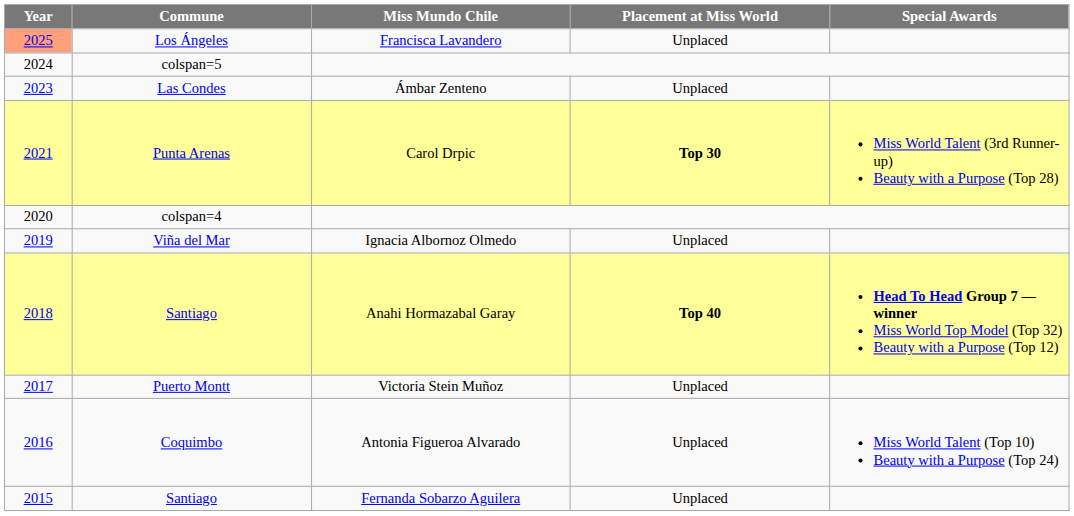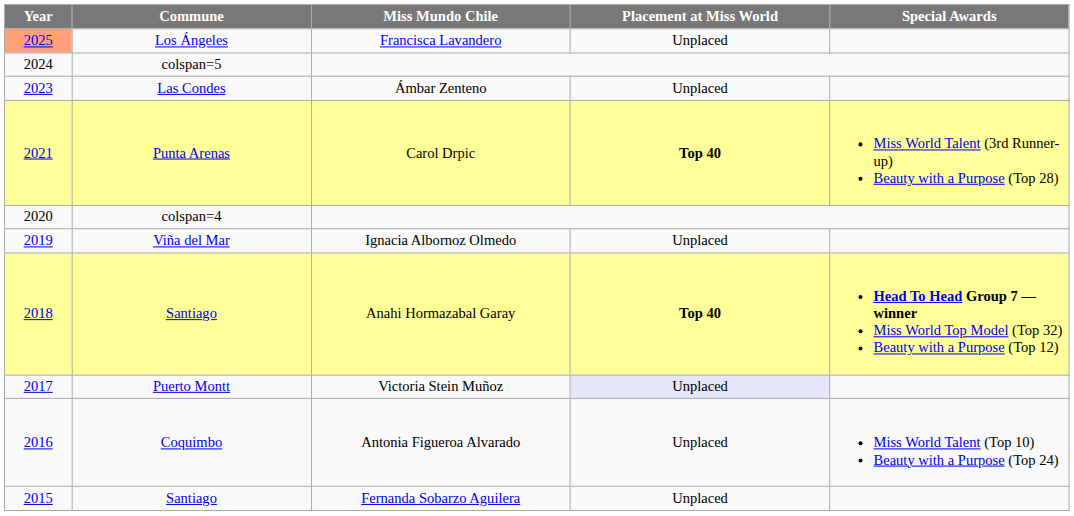(700, 153) Top 30 -> (700, 153) Top 40
(700, 387) no background -> (700, 387) lavender background
